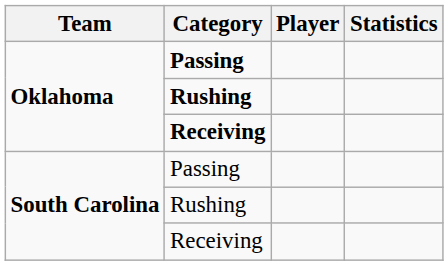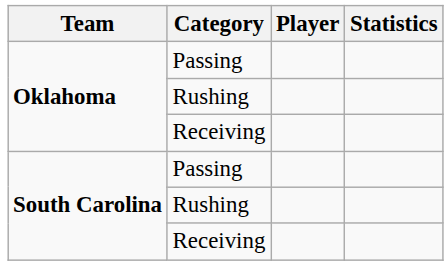(207, 59) bold -> (208, 59) normal
(211, 96) bold -> (211, 96) normal
(218, 132) bold -> (219, 132) normal
